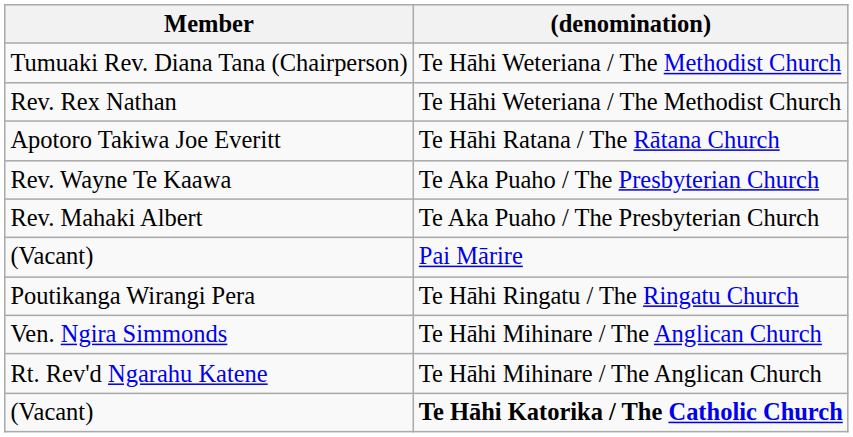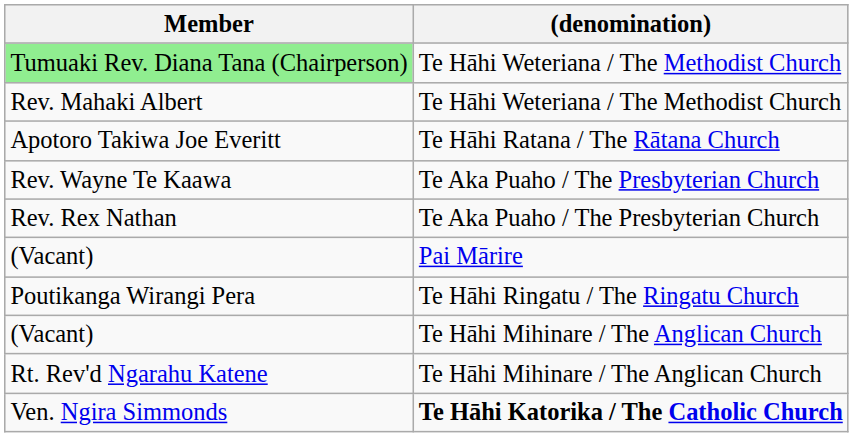(209, 62) no background -> (209, 62) lightgreen background
(94, 101) Rev. Rex Nathan -> (106, 101) Rev. Mahaki Albert
(106, 218) Rev. Mahaki Albert -> (94, 218) Rev. Rex Nathan
(119, 334) Ven. Ngira Simmonds -> (52, 334) (Vacant)
(52, 412) (Vacant) -> (119, 412) Ven. Ngira Simmonds
